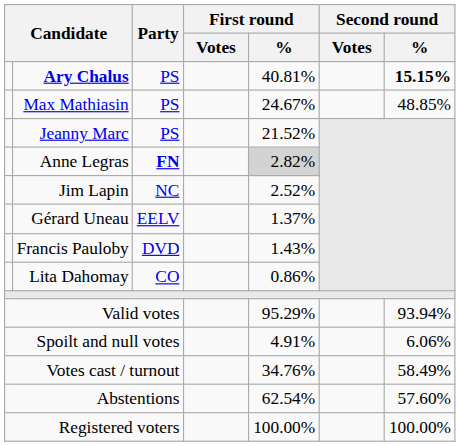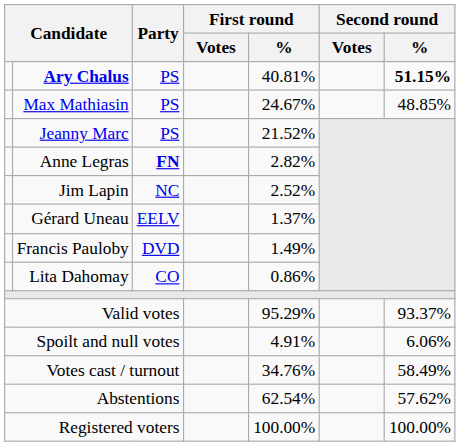(423, 76) 15.15% -> (423, 76) 51.15%
(293, 161) lightgrey background -> (293, 161) no background
(293, 247) 1.43% -> (293, 247) 1.49%
(424, 312) 93.94% -> (424, 312) 93.37%
(424, 398) 57.60% -> (424, 398) 57.62%
